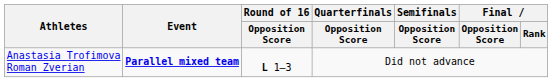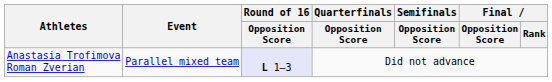(182, 62) bold -> (182, 62) normal
(277, 68) no background -> (277, 68) lavender background
